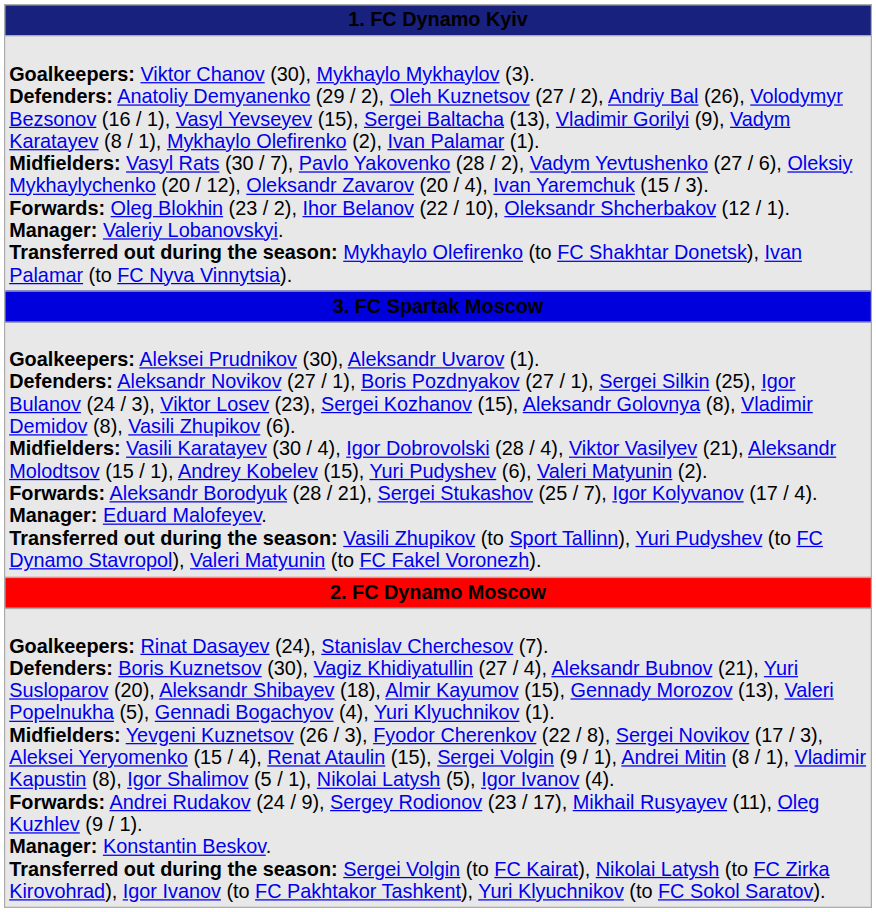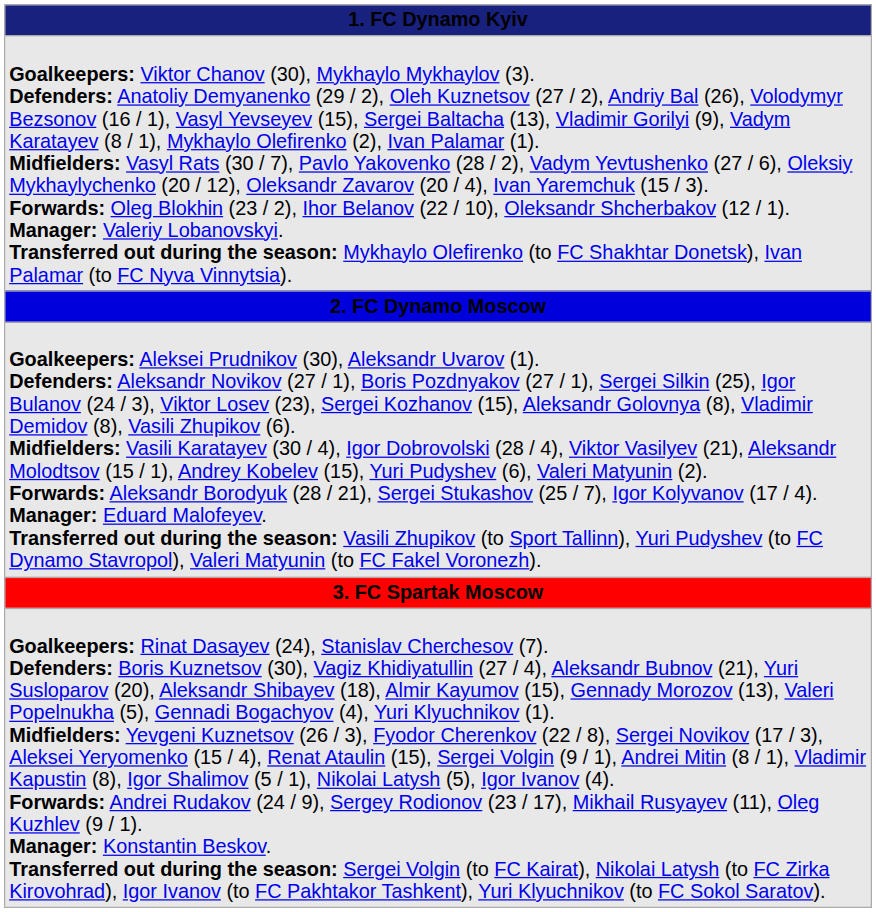(438, 306) 3. FC Spartak Moscow -> (438, 306) 2. FC Dynamo Moscow
(438, 592) 2. FC Dynamo Moscow -> (438, 592) 3. FC Spartak Moscow
